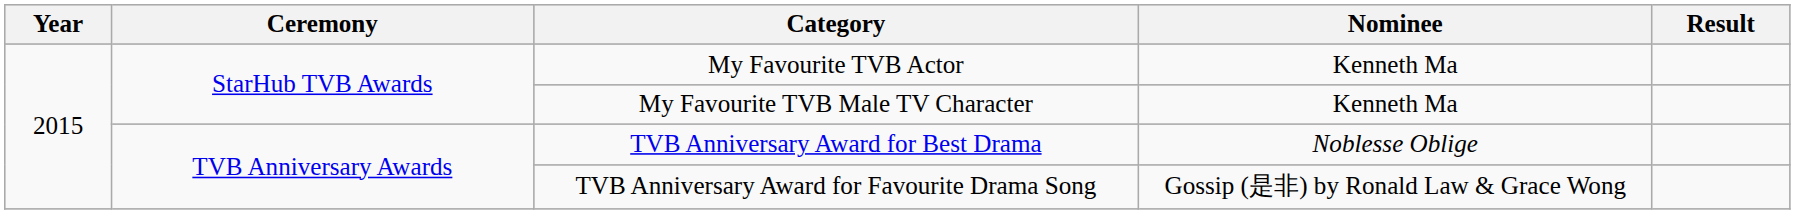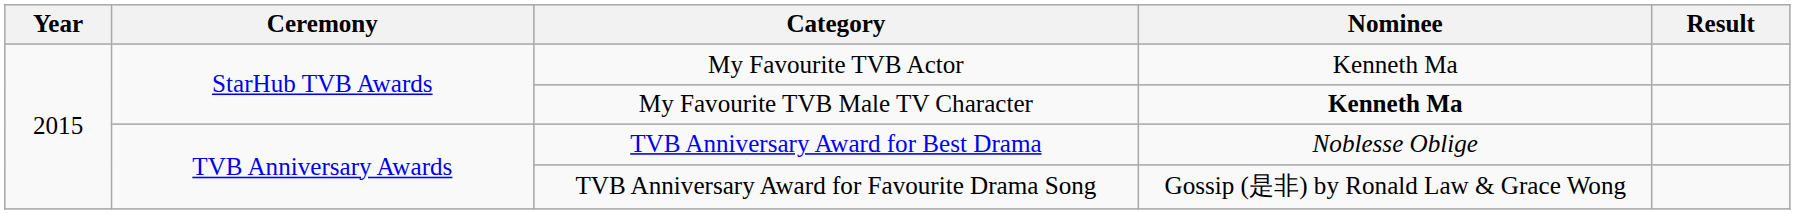(1395, 104) normal -> (1395, 104) bold
